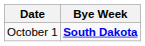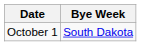(100, 32) bold -> (98, 32) normal
